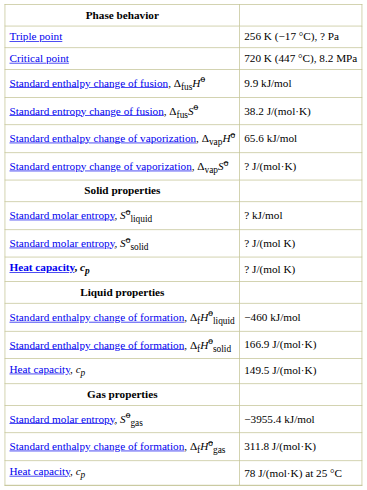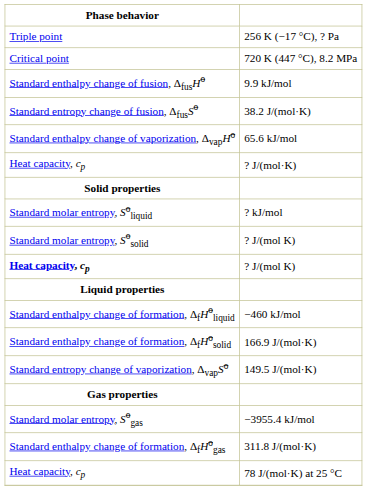(119, 166) Standard entropy change of vaporization, ΔvapSo -> (47, 164) Heat capacity, cp
(47, 371) Heat capacity, cp -> (119, 369) Standard entropy change of vaporization, ΔvapSo
